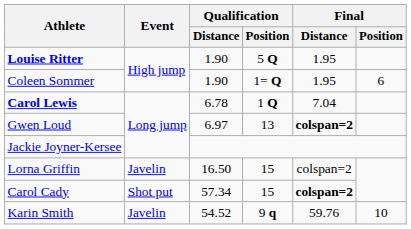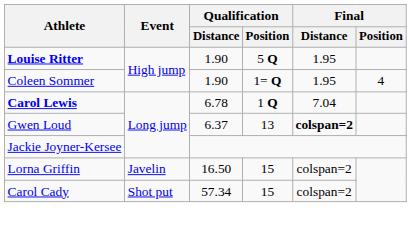(381, 81) 6 -> (381, 81) 4
(216, 125) 6.97 -> (216, 125) 6.37
(324, 191) bold -> (324, 191) normal
- row: (41, 213)
